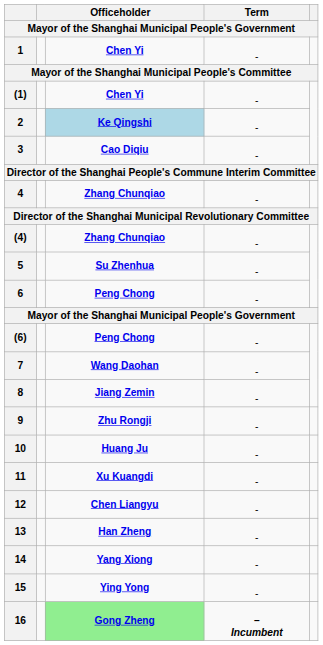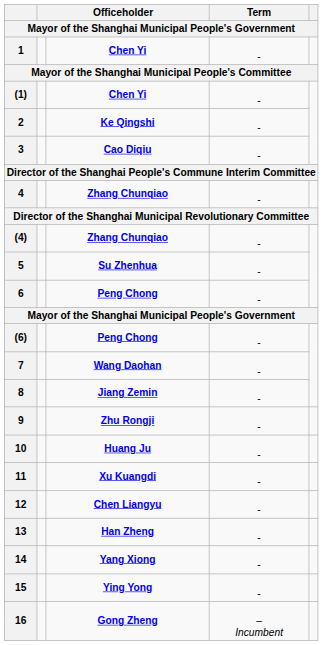(125, 122) lightblue background -> (128, 122) no background
(125, 621) lightgreen background -> (128, 621) no background
(257, 627) bold -> (259, 627) normal
